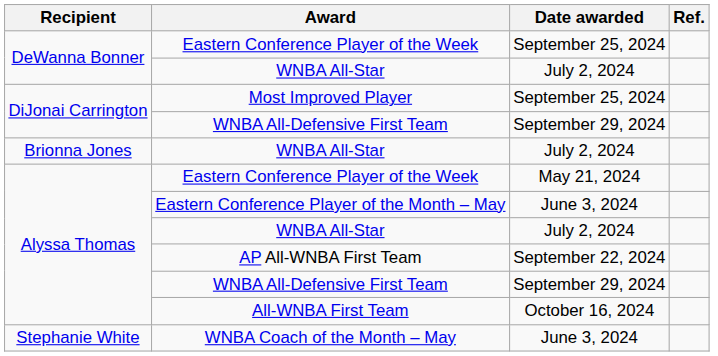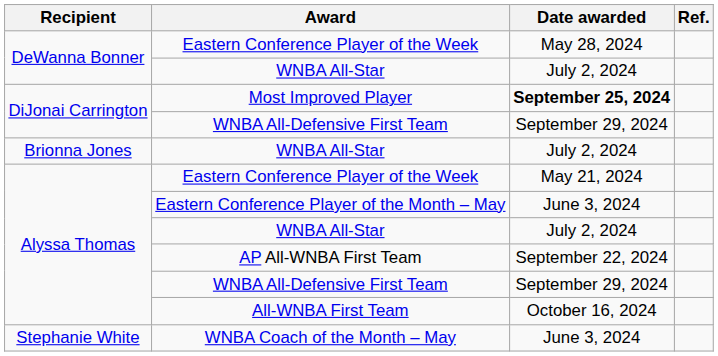(589, 44) September 25, 2024 -> (592, 44) May 28, 2024
(589, 97) normal -> (592, 97) bold
